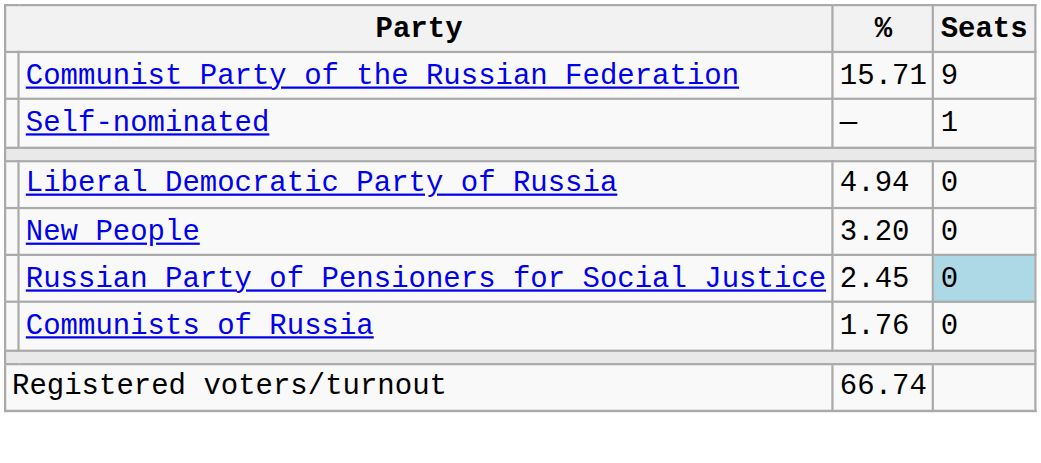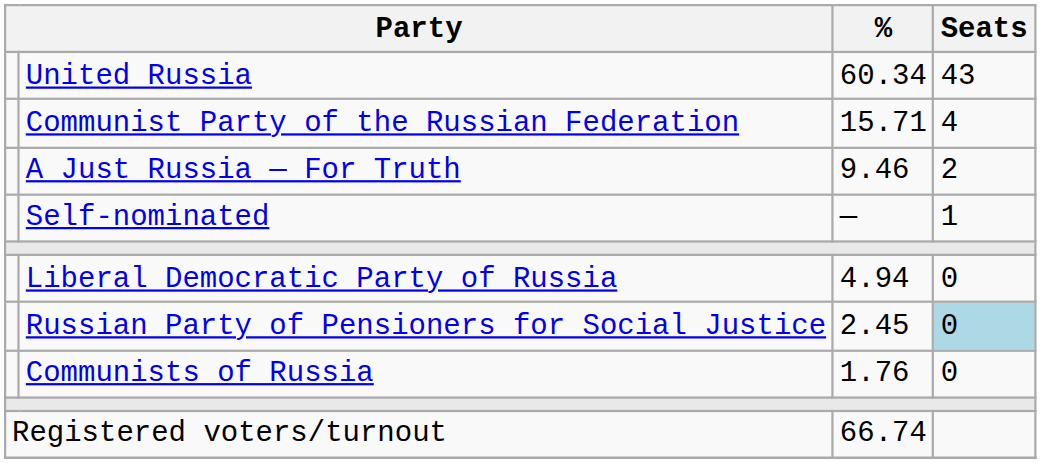+ row: (139, 76)
(949, 76) 9 -> (949, 123) 4
+ row: (243, 170)
- row: (113, 232)
